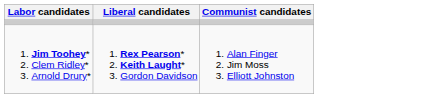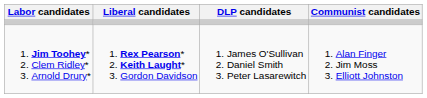+ column: (254, 12)
